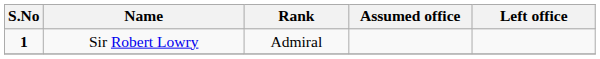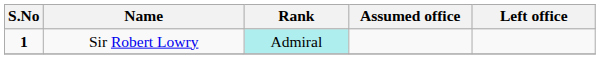(296, 41) no background -> (296, 41) paleturquoise background
